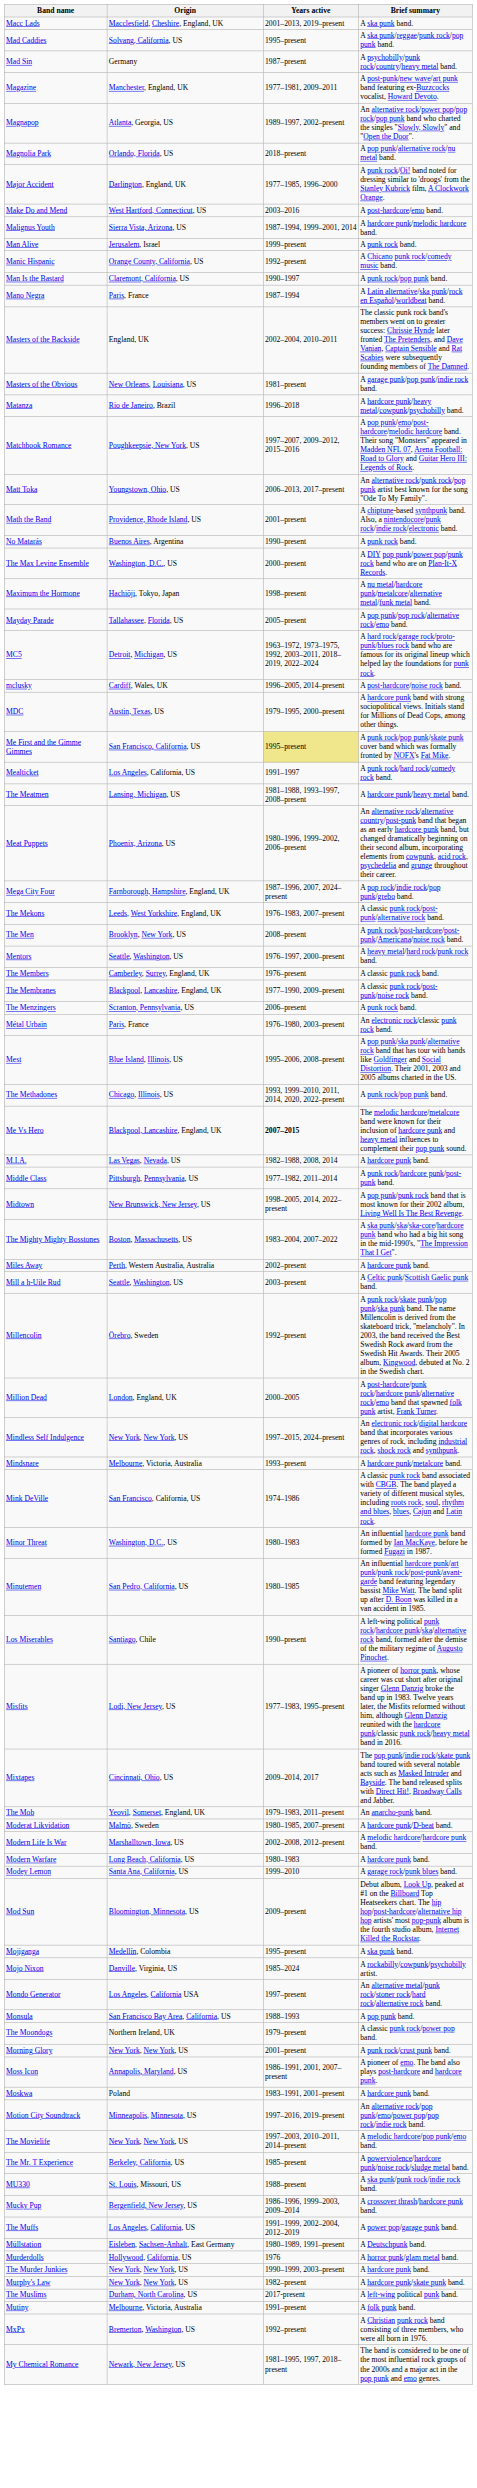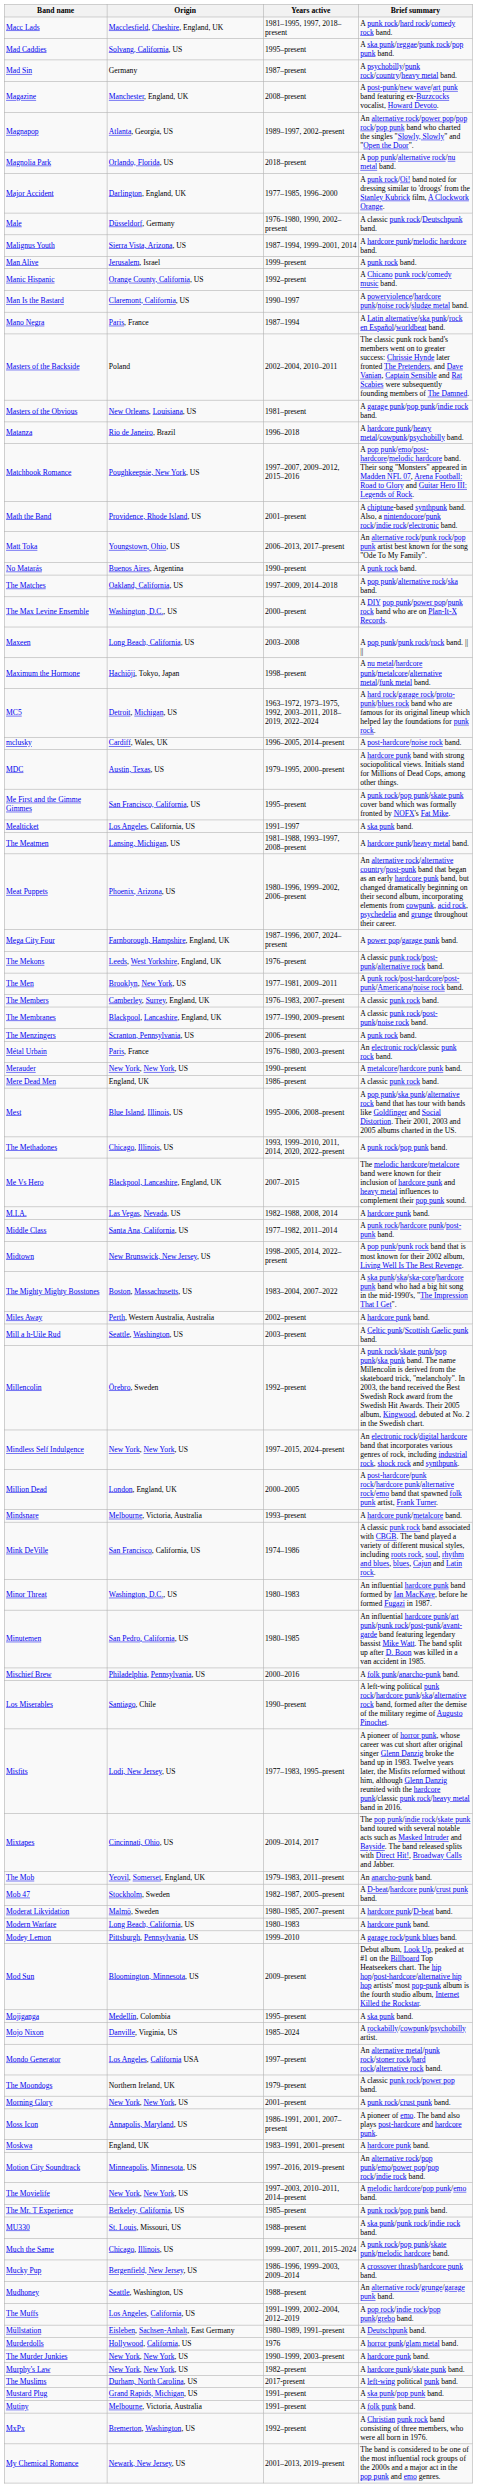(305, 23) 2001–2013, 2019–present -> (303, 28) 1981–1995, 1997, 2018–present
(387, 23) A ska punk band. -> (408, 28) A punk rock/hard rock/comedy rock band.
(301, 88) 1977–1981, 2009–2011 -> (286, 97) 2008–present
- row: (37, 210)
+ row: (14, 224)
(404, 279) A punk rock/pop punk band. -> (414, 301) A powerviolence/hardcore punk/noise rock/sludge metal band.
(129, 340) England, UK -> (119, 367) Poland
rows swapped: (29, 520) <-> (22, 490)
+ row: (26, 586)
+ row: (18, 643)
- row: (30, 620)
(286, 747) khaki background -> (286, 805) no background
(408, 773) A punk rock/hard rock/comedy rock band. -> (387, 826) A ska punk band.
(400, 892) A pop rock/indie rock/pop punk/grebo band. -> (409, 941) A power pop/garage punk band.
(305, 914) 1976–1983, 2007–present -> (286, 962) 1976–present
(286, 935) 2008–present -> (301, 984) 1977–1981, 2009–2011
- row: (19, 957)
(286, 974) 1976–present -> (305, 1001) 1976–1983, 2007–present
+ row: (21, 1069)
+ row: (31, 1082)
(282, 1130) bold -> (282, 1183) normal
(153, 1178) Pittsburgh, Pennsylvania, US -> (149, 1230) Santa Ana, California, US
rows swapped: (26, 1398) <-> (45, 1437)
+ row: (29, 1674)
+ row: (18, 1895)
- row: (36, 1843)
(149, 1872) Santa Ana, California, US -> (153, 1937) Pittsburgh, Pennsylvania, US
- row: (19, 2016)
(119, 2094) Poland -> (129, 2146) England, UK
(414, 2163) A powerviolence/hardcore punk/noise rock/sludge metal band. -> (404, 2211) A punk rock/pop punk band.
+ row: (30, 2249)
+ row: (23, 2293)
(409, 2228) A power pop/garage punk band. -> (400, 2314) A pop rock/indie rock/pop punk/grebo band.
+ row: (27, 2394)
(303, 2365) 1981–1995, 1997, 2018–present -> (305, 2464) 2001–2013, 2019–present
